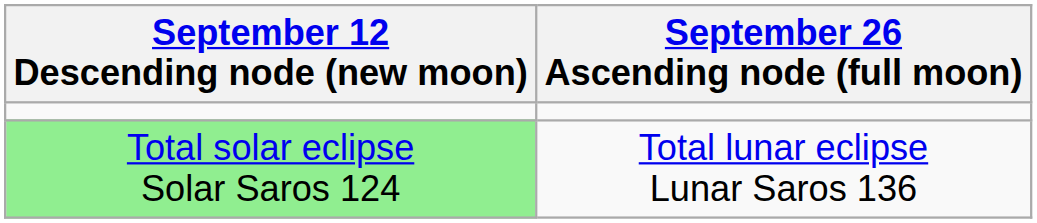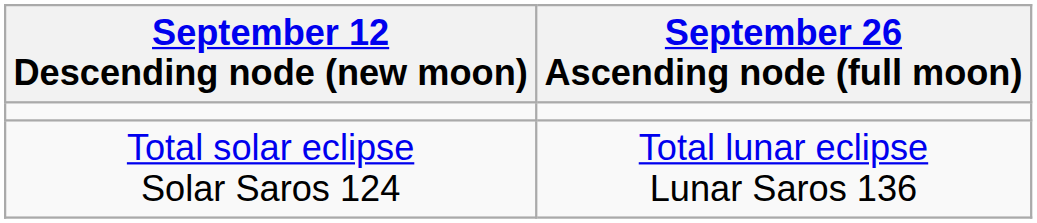(271, 168) lightgreen background -> (271, 168) no background
